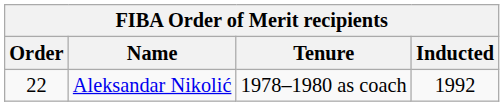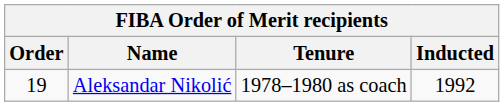(36, 85) 22 -> (36, 85) 19
